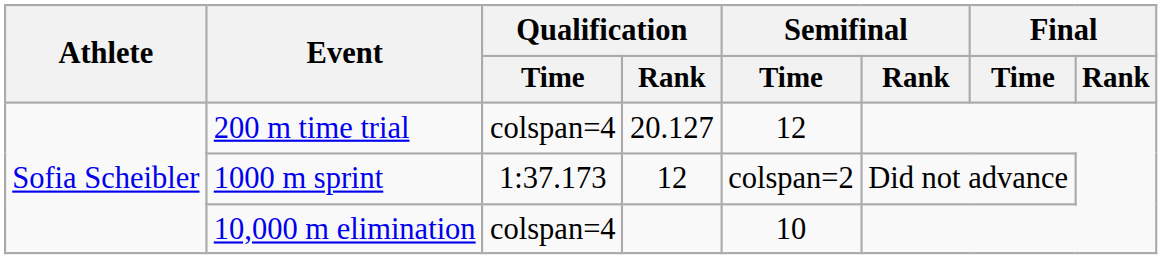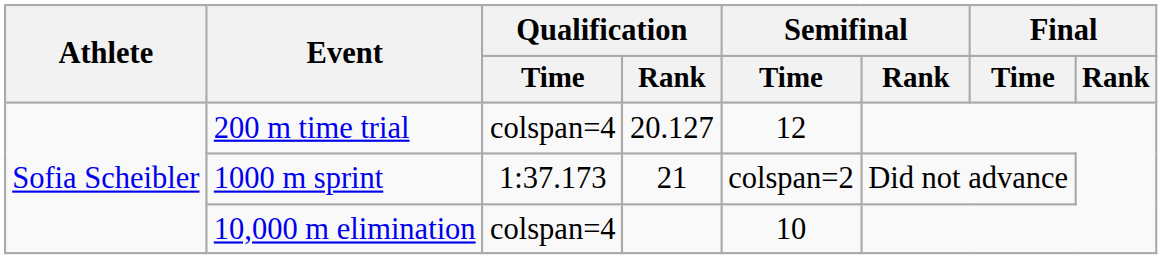(672, 178) 12 -> (672, 178) 21
